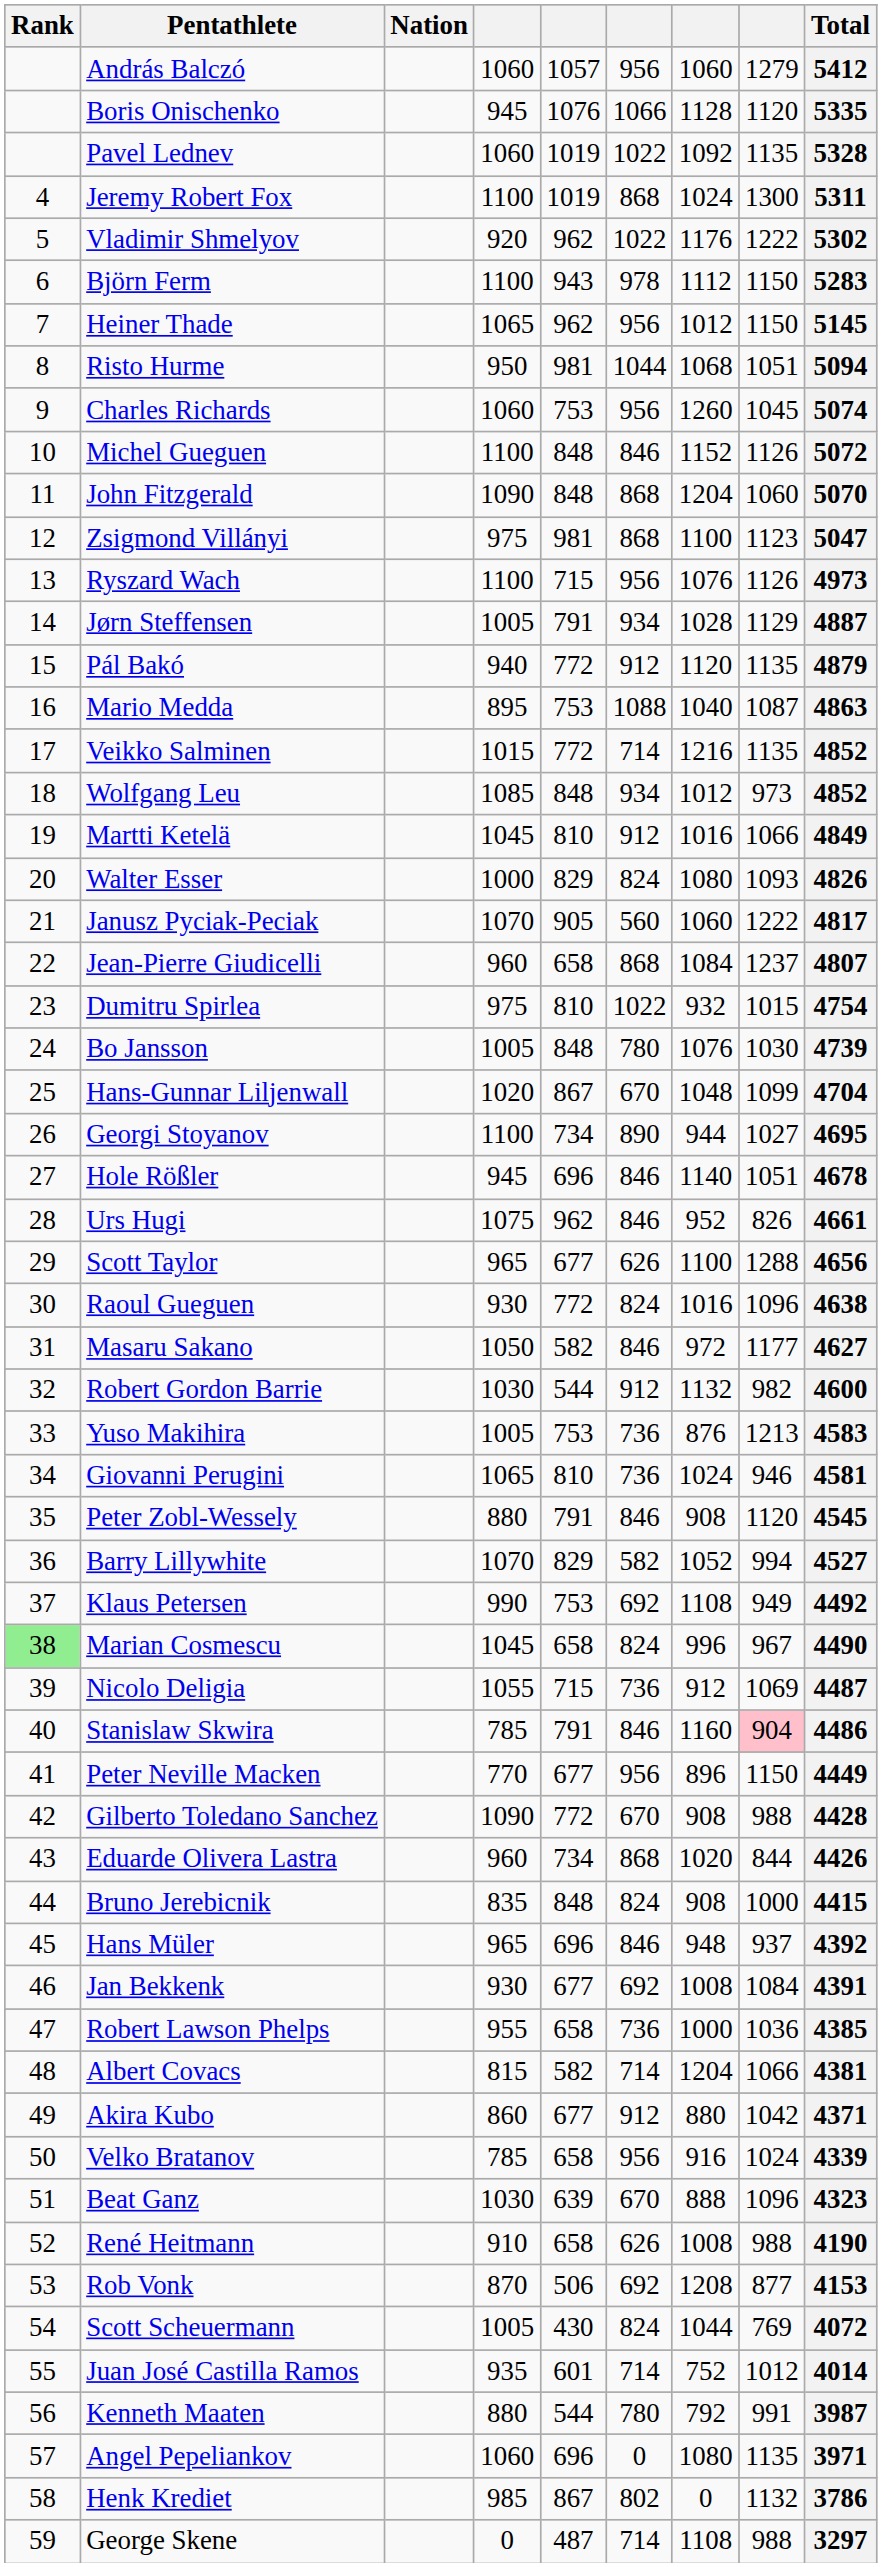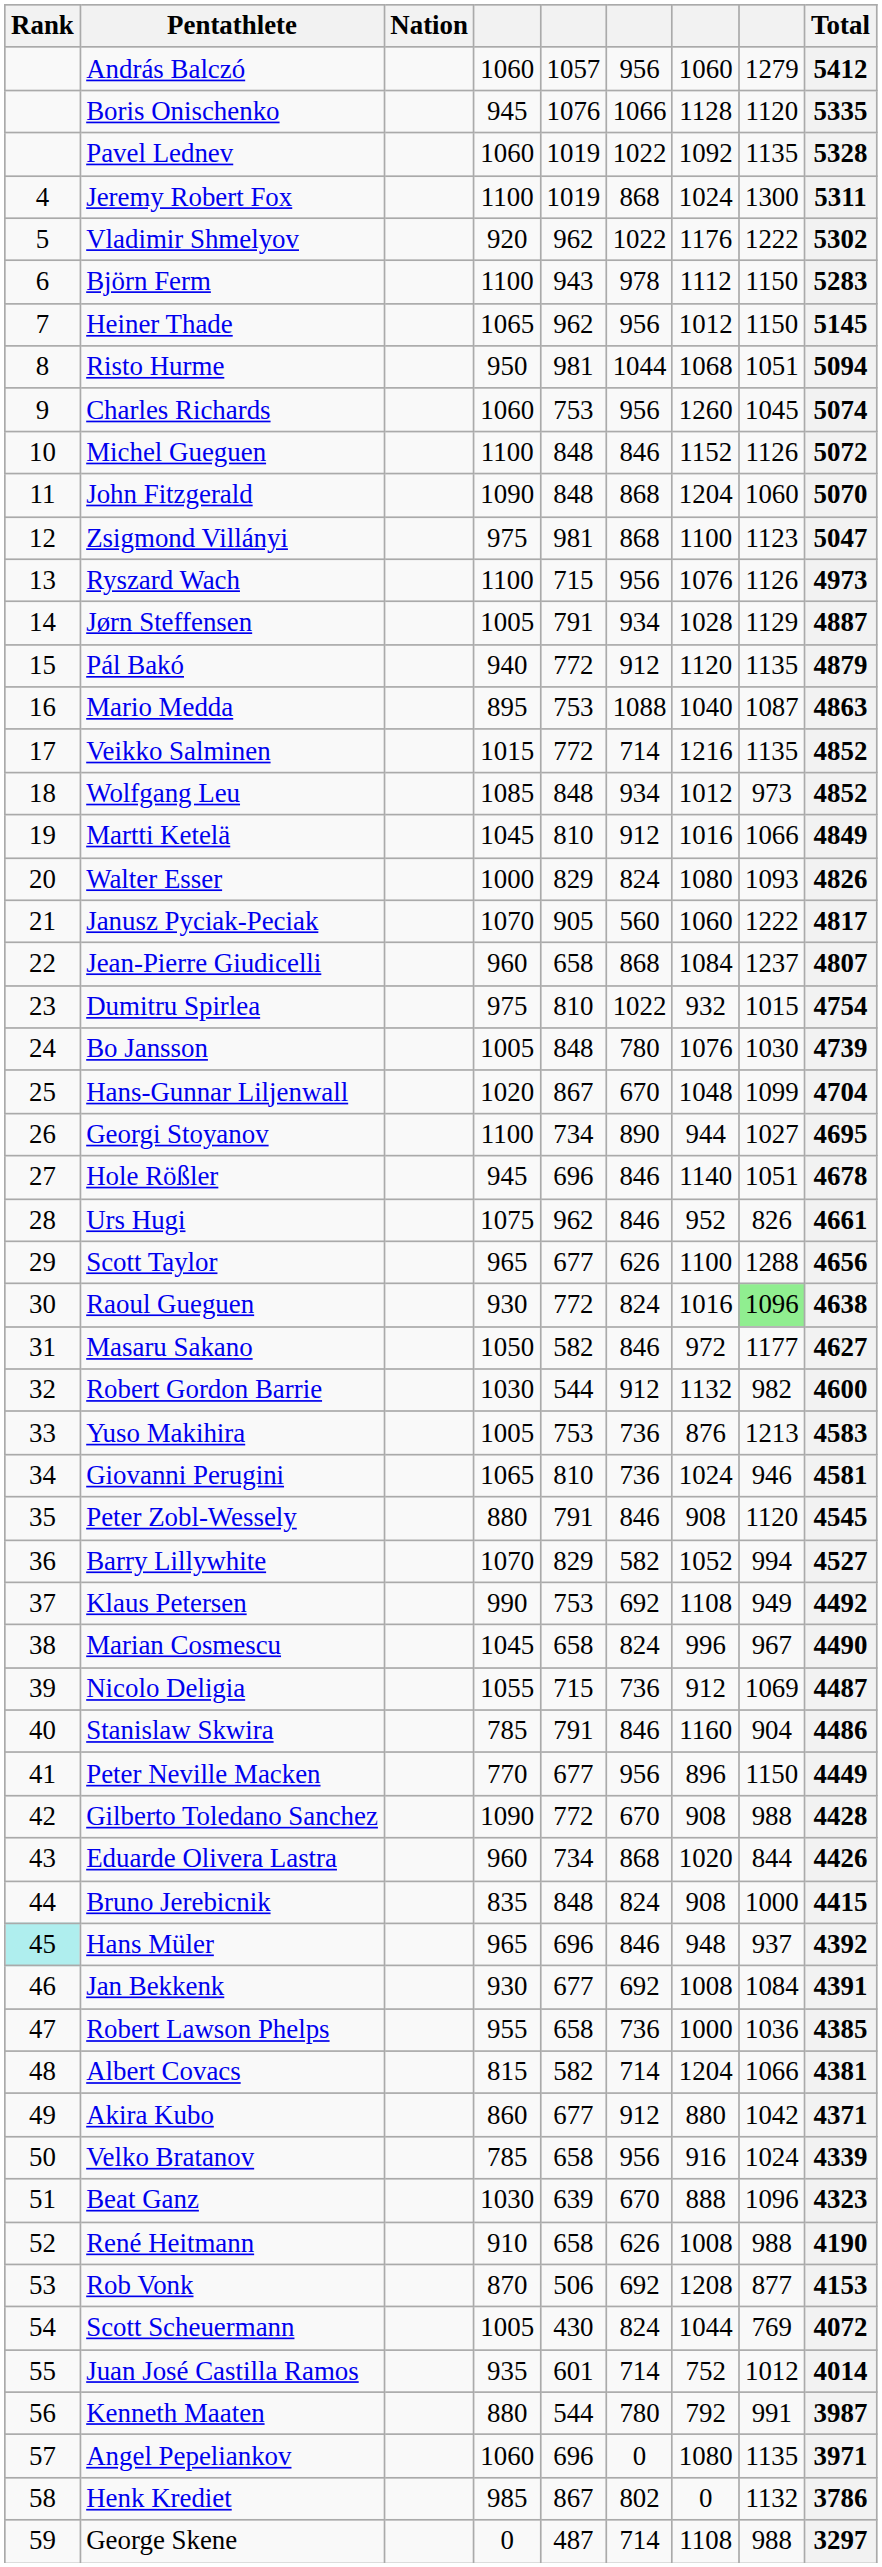(772, 1304) no background -> (772, 1304) lightgreen background
(42, 1645) lightgreen background -> (42, 1645) no background
(772, 1731) pink background -> (772, 1731) no background
(42, 1944) no background -> (42, 1944) paleturquoise background
